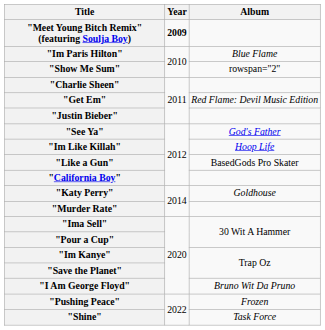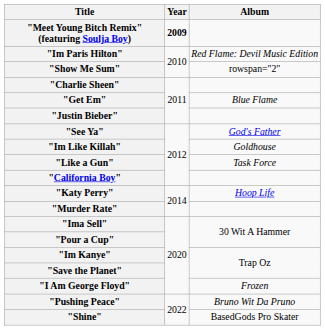(255, 54) Blue Flame -> (255, 54) Red Flame: Devil Music Edition
(255, 100) Red Flame: Devil Music Edition -> (255, 100) Blue Flame
(255, 147) Hoop Life -> (255, 147) Goldhouse
(255, 162) BasedGods Pro Skater -> (255, 162) Task Force
(255, 193) Goldhouse -> (255, 193) Hoop Life
(255, 286) Bruno Wit Da Pruno -> (255, 286) Frozen
(255, 301) Frozen -> (255, 301) Bruno Wit Da Pruno
(255, 317) Task Force -> (255, 317) BasedGods Pro Skater
